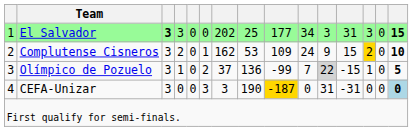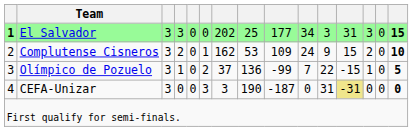(11, 33) normal -> (11, 33) bold
(168, 33) bold -> (168, 33) normal
(369, 52) gold background -> (369, 52) no background
(327, 70) lightgrey background -> (327, 70) no background
(281, 89) gold background -> (281, 89) no background
(350, 89) no background -> (350, 89) khaki background
(398, 89) lightblue background -> (398, 89) no background
